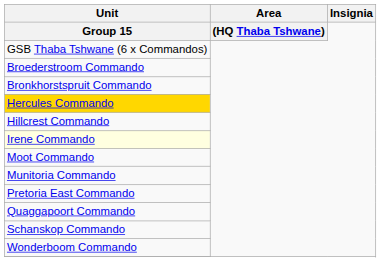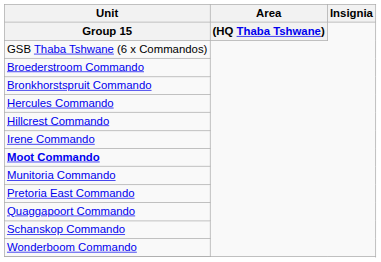(60, 103) gold background -> (60, 103) no background
(51, 139) lightyellow background -> (51, 139) no background
(51, 157) normal -> (53, 157) bold
